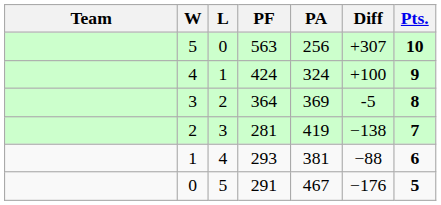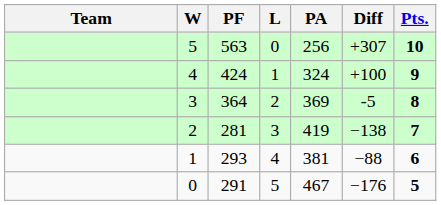columns swapped: (223, 18) <-> (264, 18)
